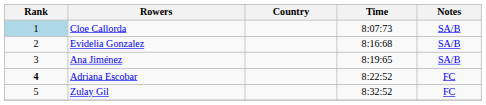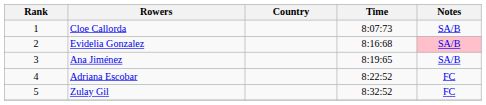(36, 28) lightblue background -> (36, 28) no background
(449, 44) no background -> (449, 44) pink background
(36, 76) bold -> (36, 76) normal
